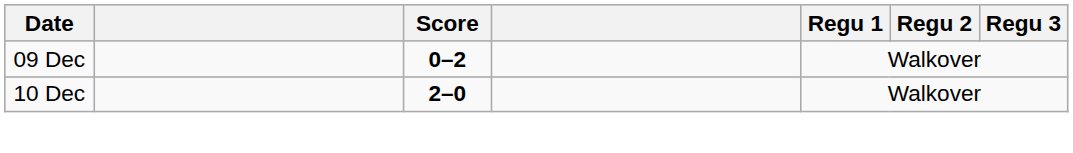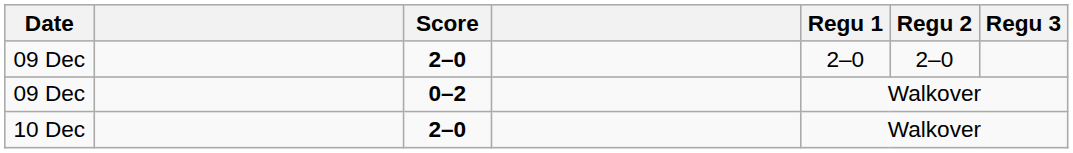+ row: (49, 59)
